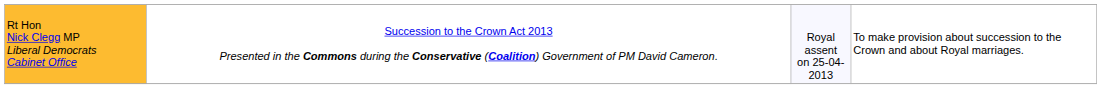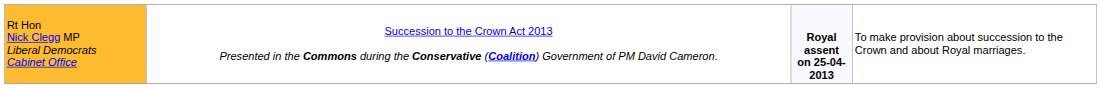(821, 56) normal -> (822, 56) bold
